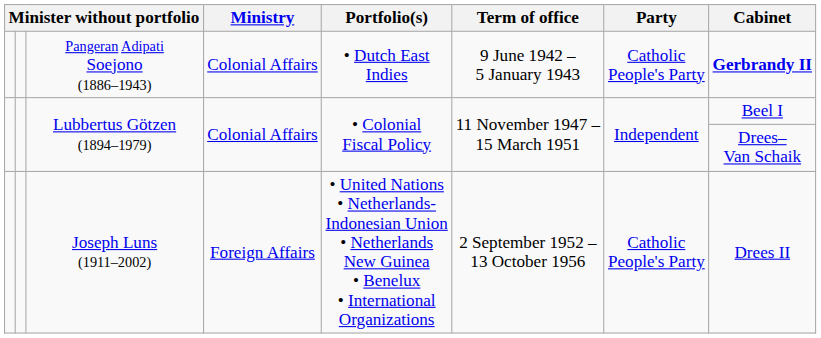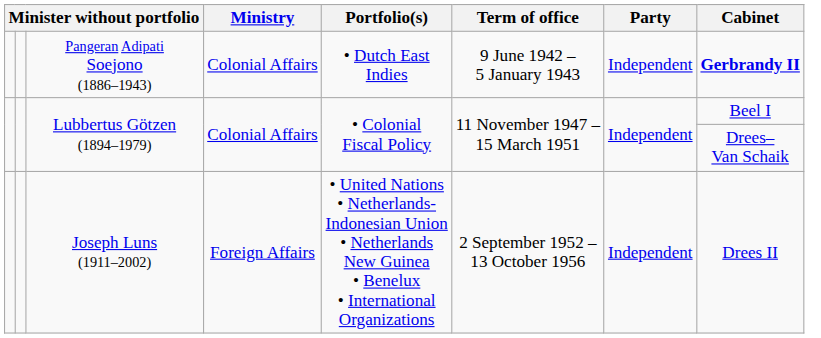(656, 64) Catholic People's Party -> (650, 64) Independent
(656, 251) Catholic People's Party -> (650, 251) Independent
